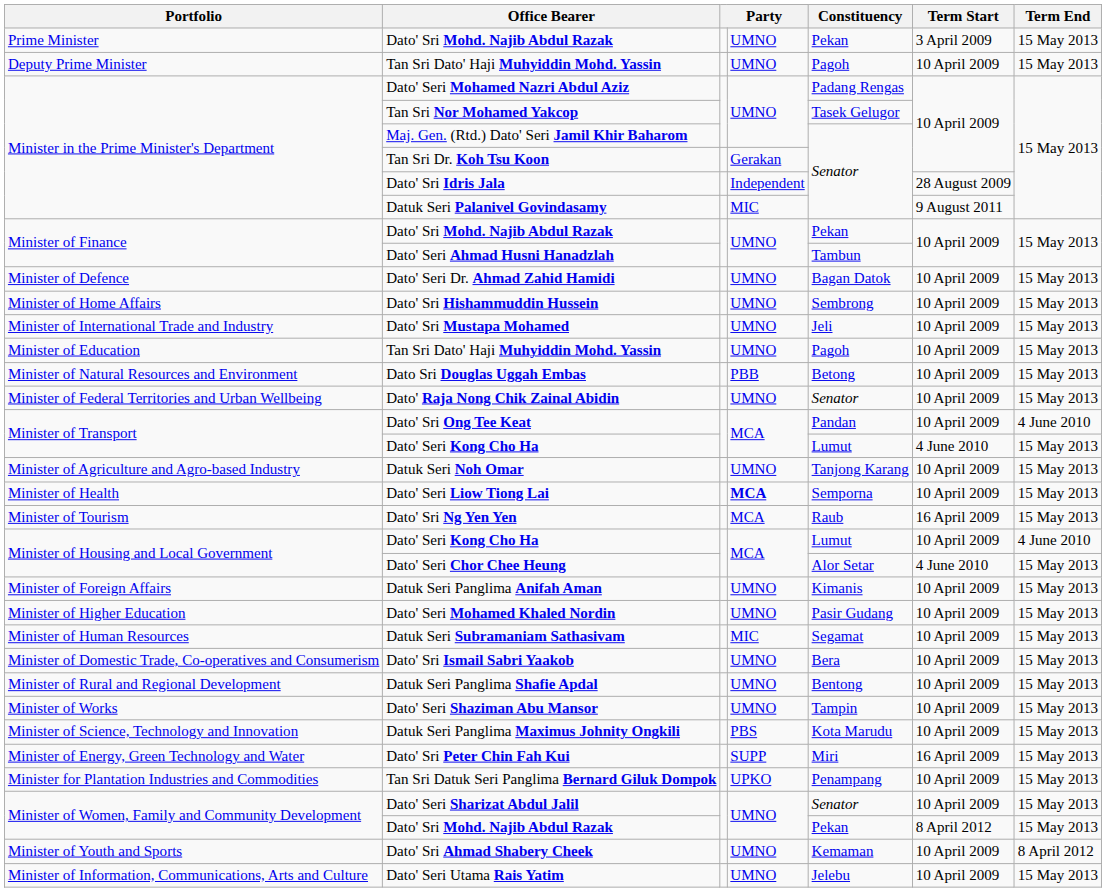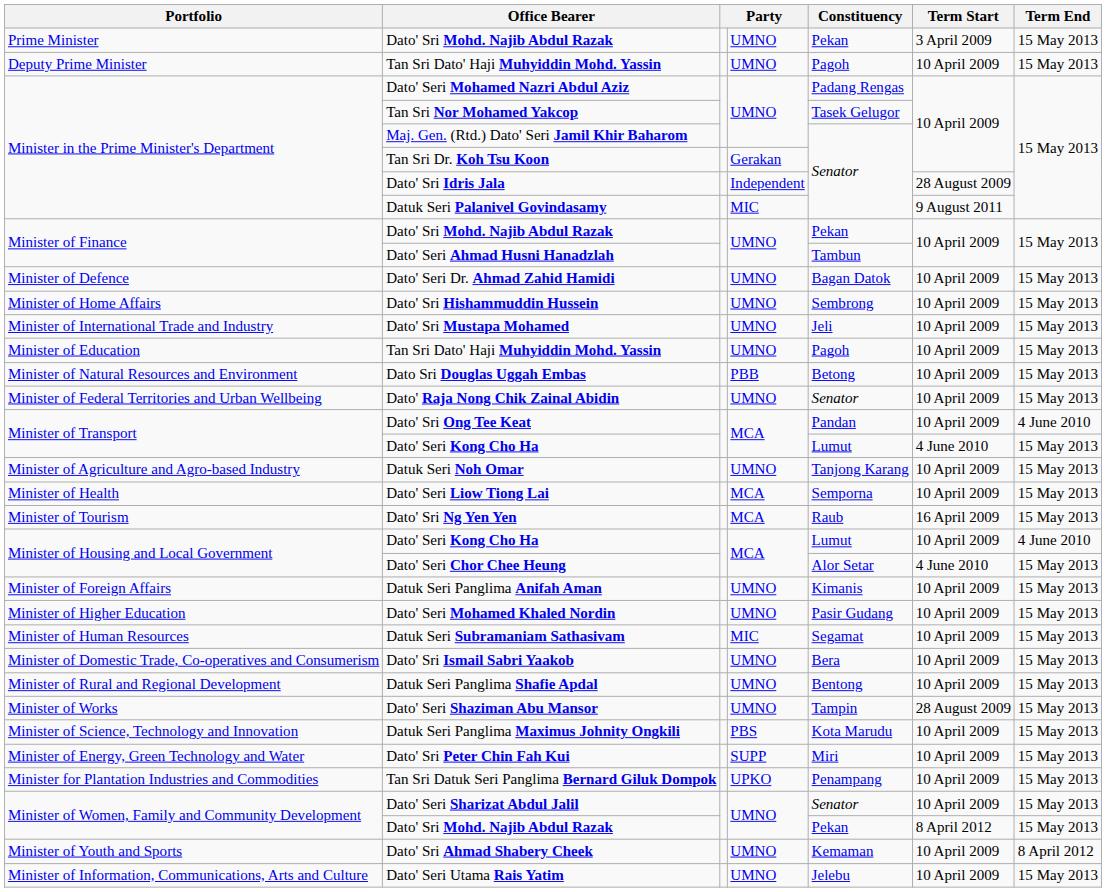(748, 493) bold -> (747, 493) normal
(957, 708) 10 April 2009 -> (963, 708) 28 August 2009
(957, 755) 16 April 2009 -> (957, 755) 10 April 2009
